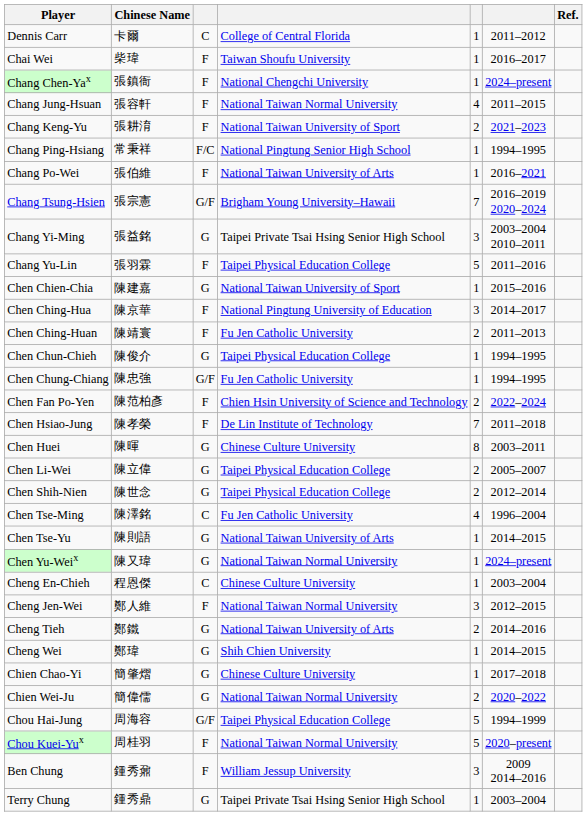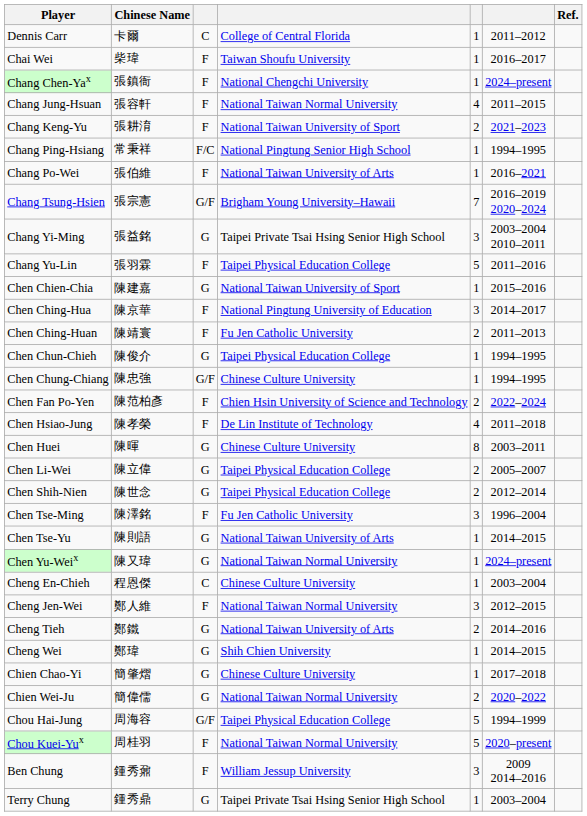(287, 378) Fu Jen Catholic University -> (288, 378) Chinese Culture University
(476, 424) 7 -> (476, 424) 4
(205, 515) C -> (205, 515) F
(476, 515) 4 -> (476, 515) 3
